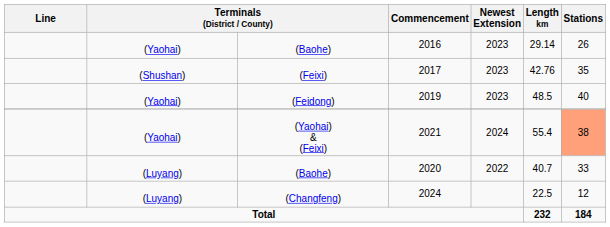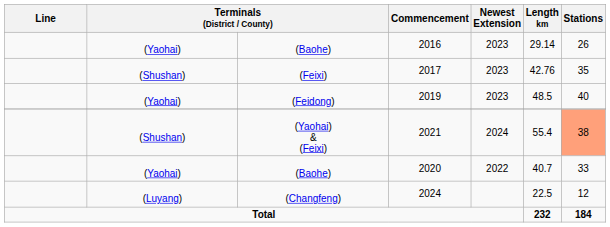(162, 138) (Yaohai) -> (162, 138) (Shushan)
(162, 174) (Luyang) -> (162, 174) (Yaohai)
